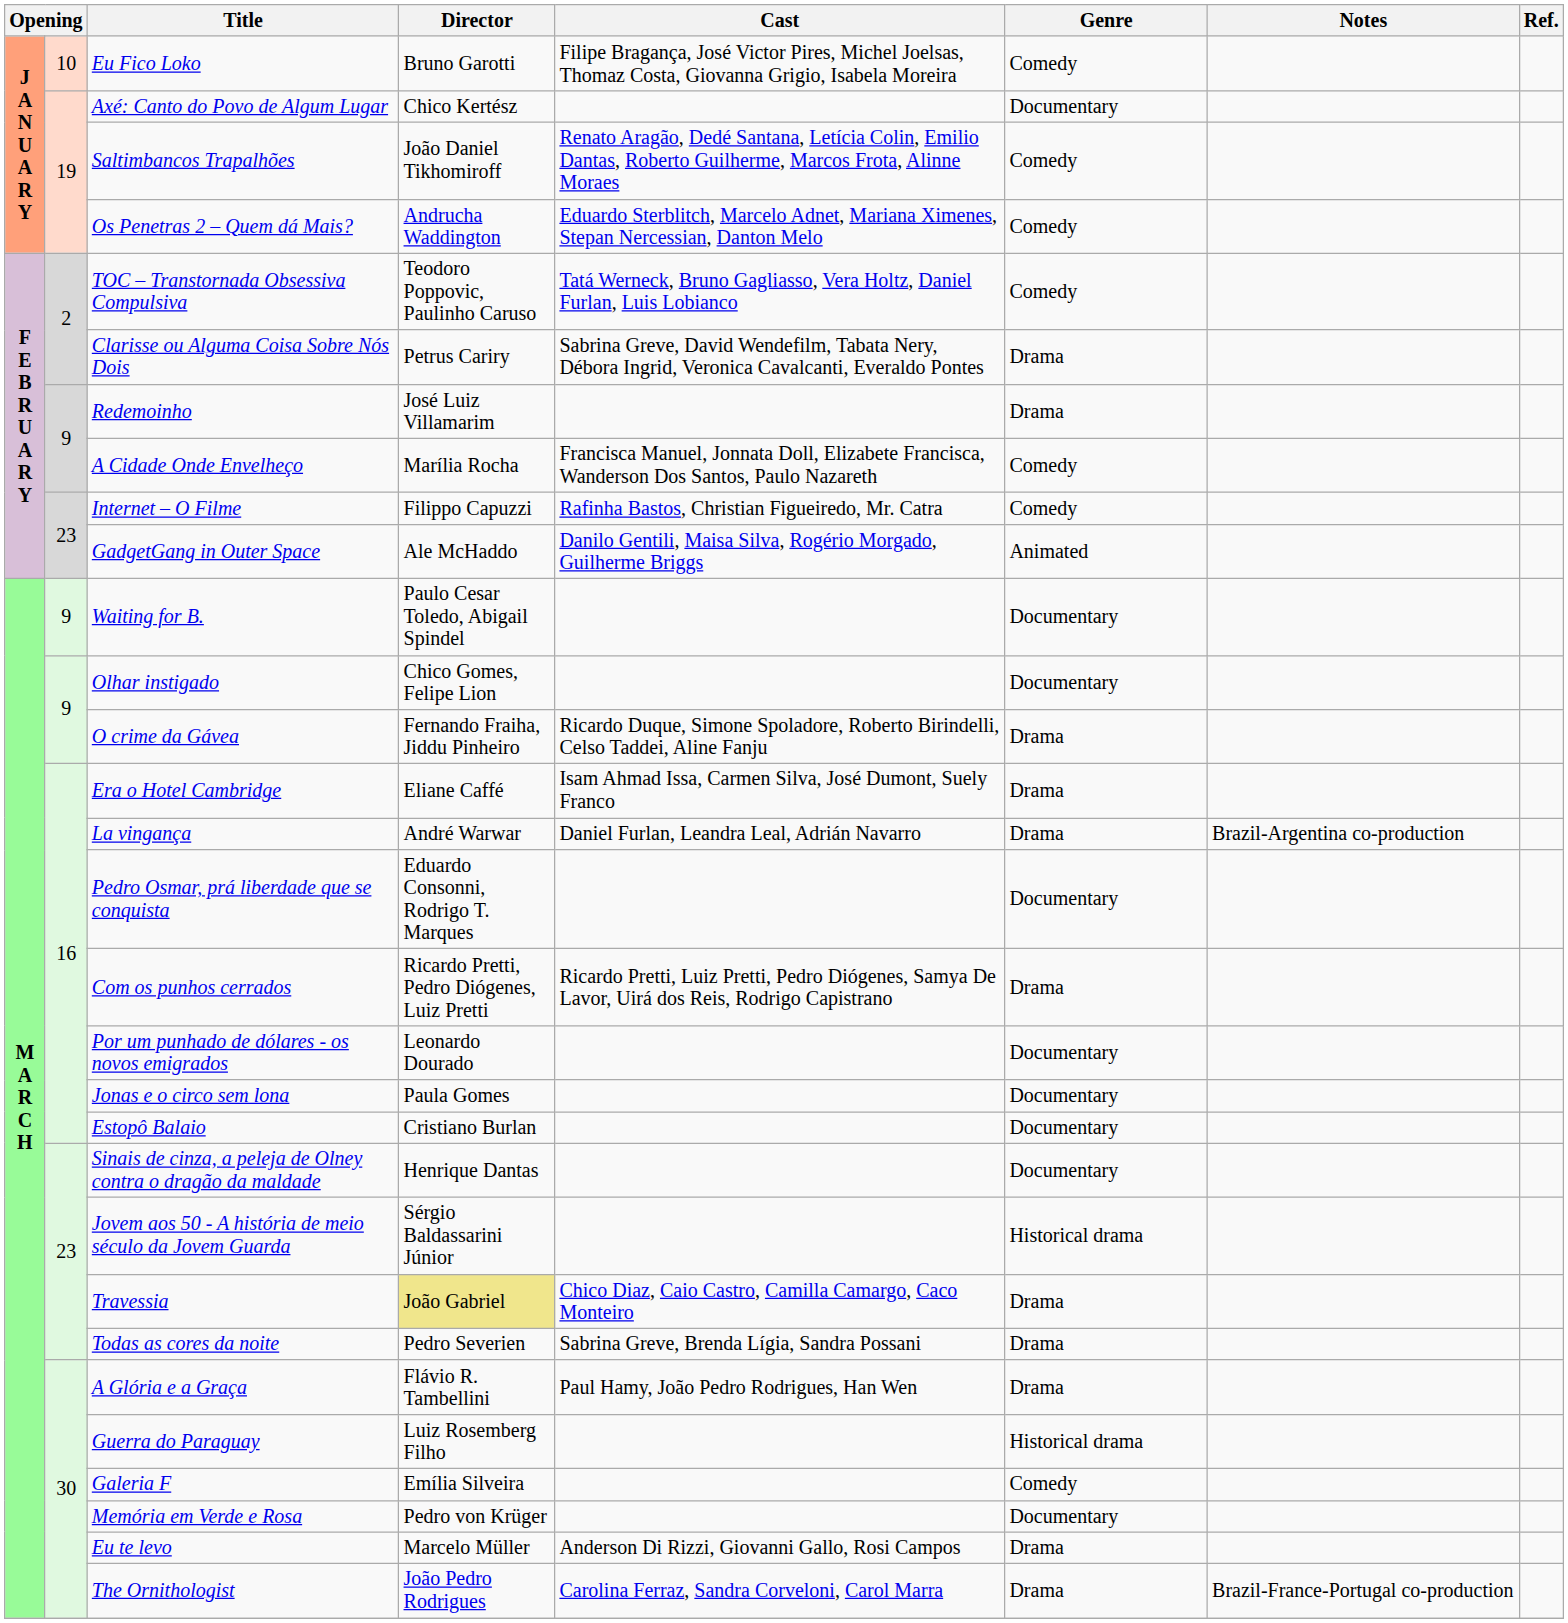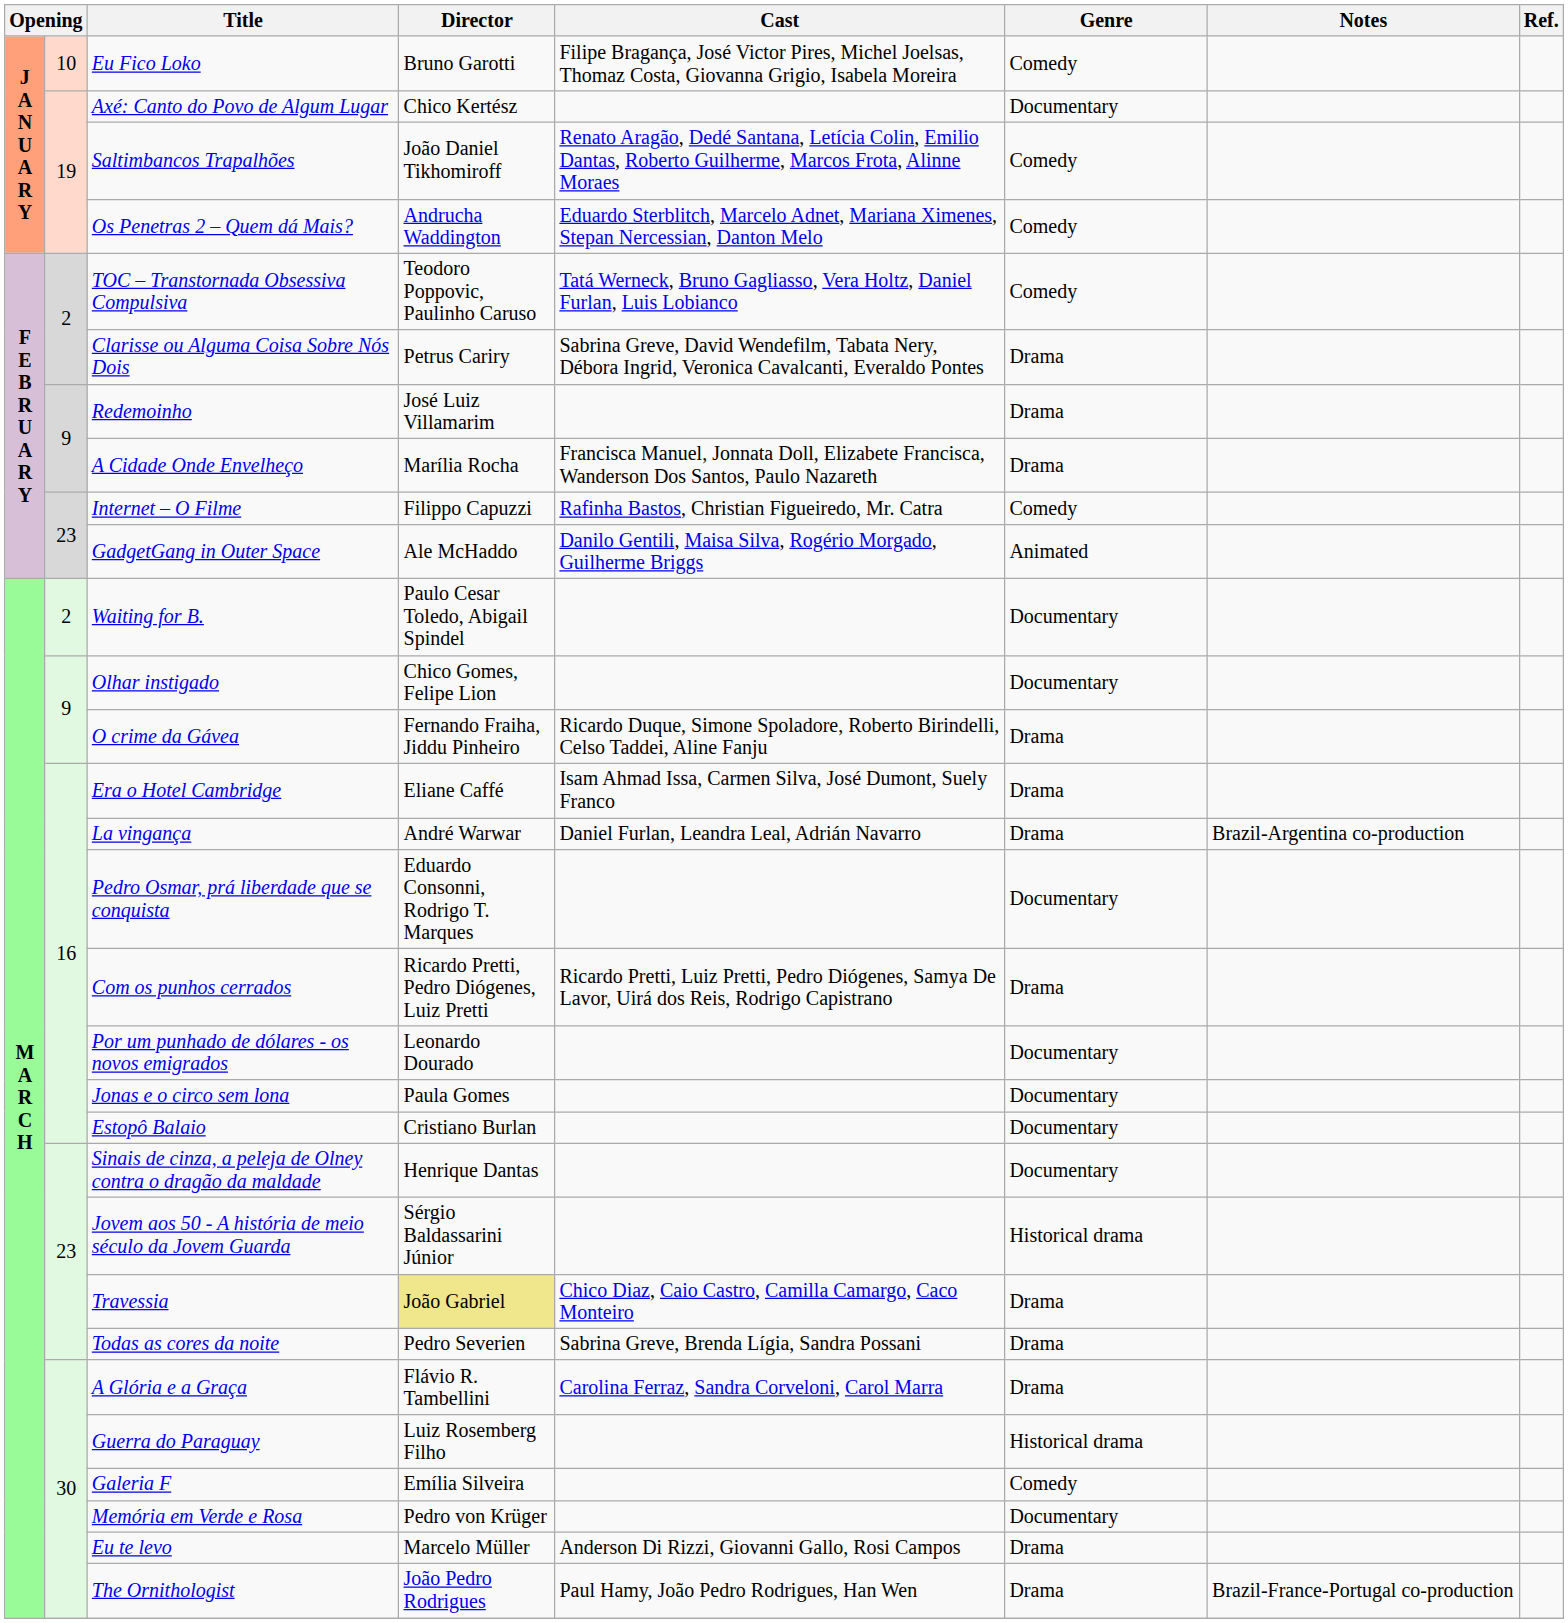(1043, 465) Comedy -> (1037, 465) Drama
(66, 616) 9 -> (66, 616) 2
(738, 1387) Paul Hamy, João Pedro Rodrigues, Han Wen -> (751, 1387) Carolina Ferraz, Sandra Corveloni, Carol Marra
(751, 1590) Carolina Ferraz, Sandra Corveloni, Carol Marra -> (738, 1590) Paul Hamy, João Pedro Rodrigues, Han Wen
